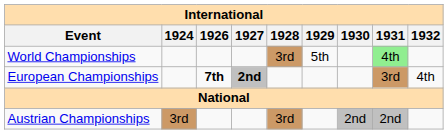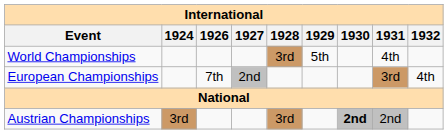(390, 56) lightgreen background -> (390, 56) no background
(214, 77) bold -> (214, 77) normal
(250, 77) bold -> (250, 77) normal
(355, 118) normal -> (355, 118) bold
